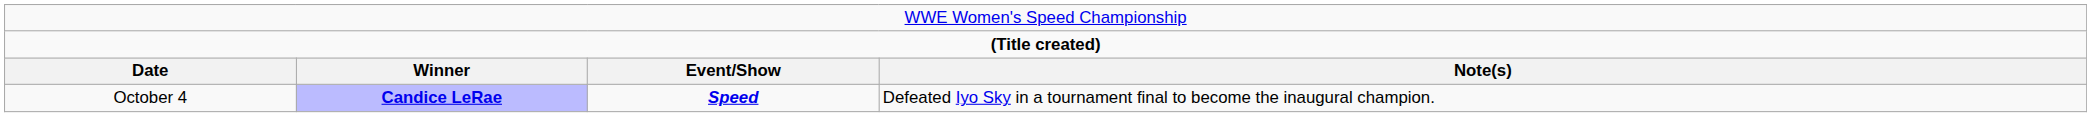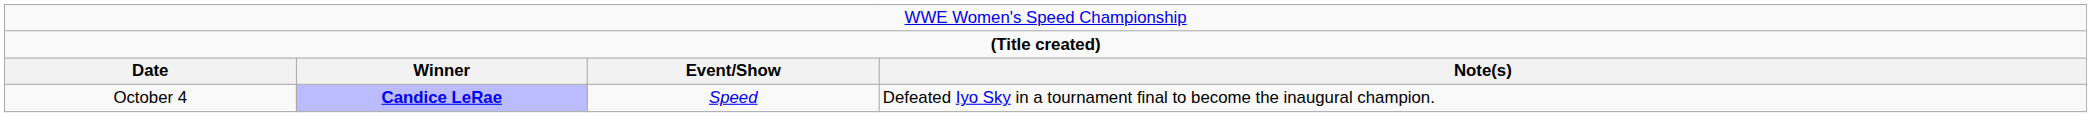(733, 97) bold -> (733, 97) normal
